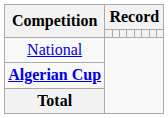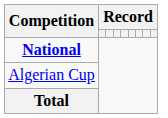(55, 49) normal -> (52, 49) bold
(55, 75) bold -> (52, 75) normal
